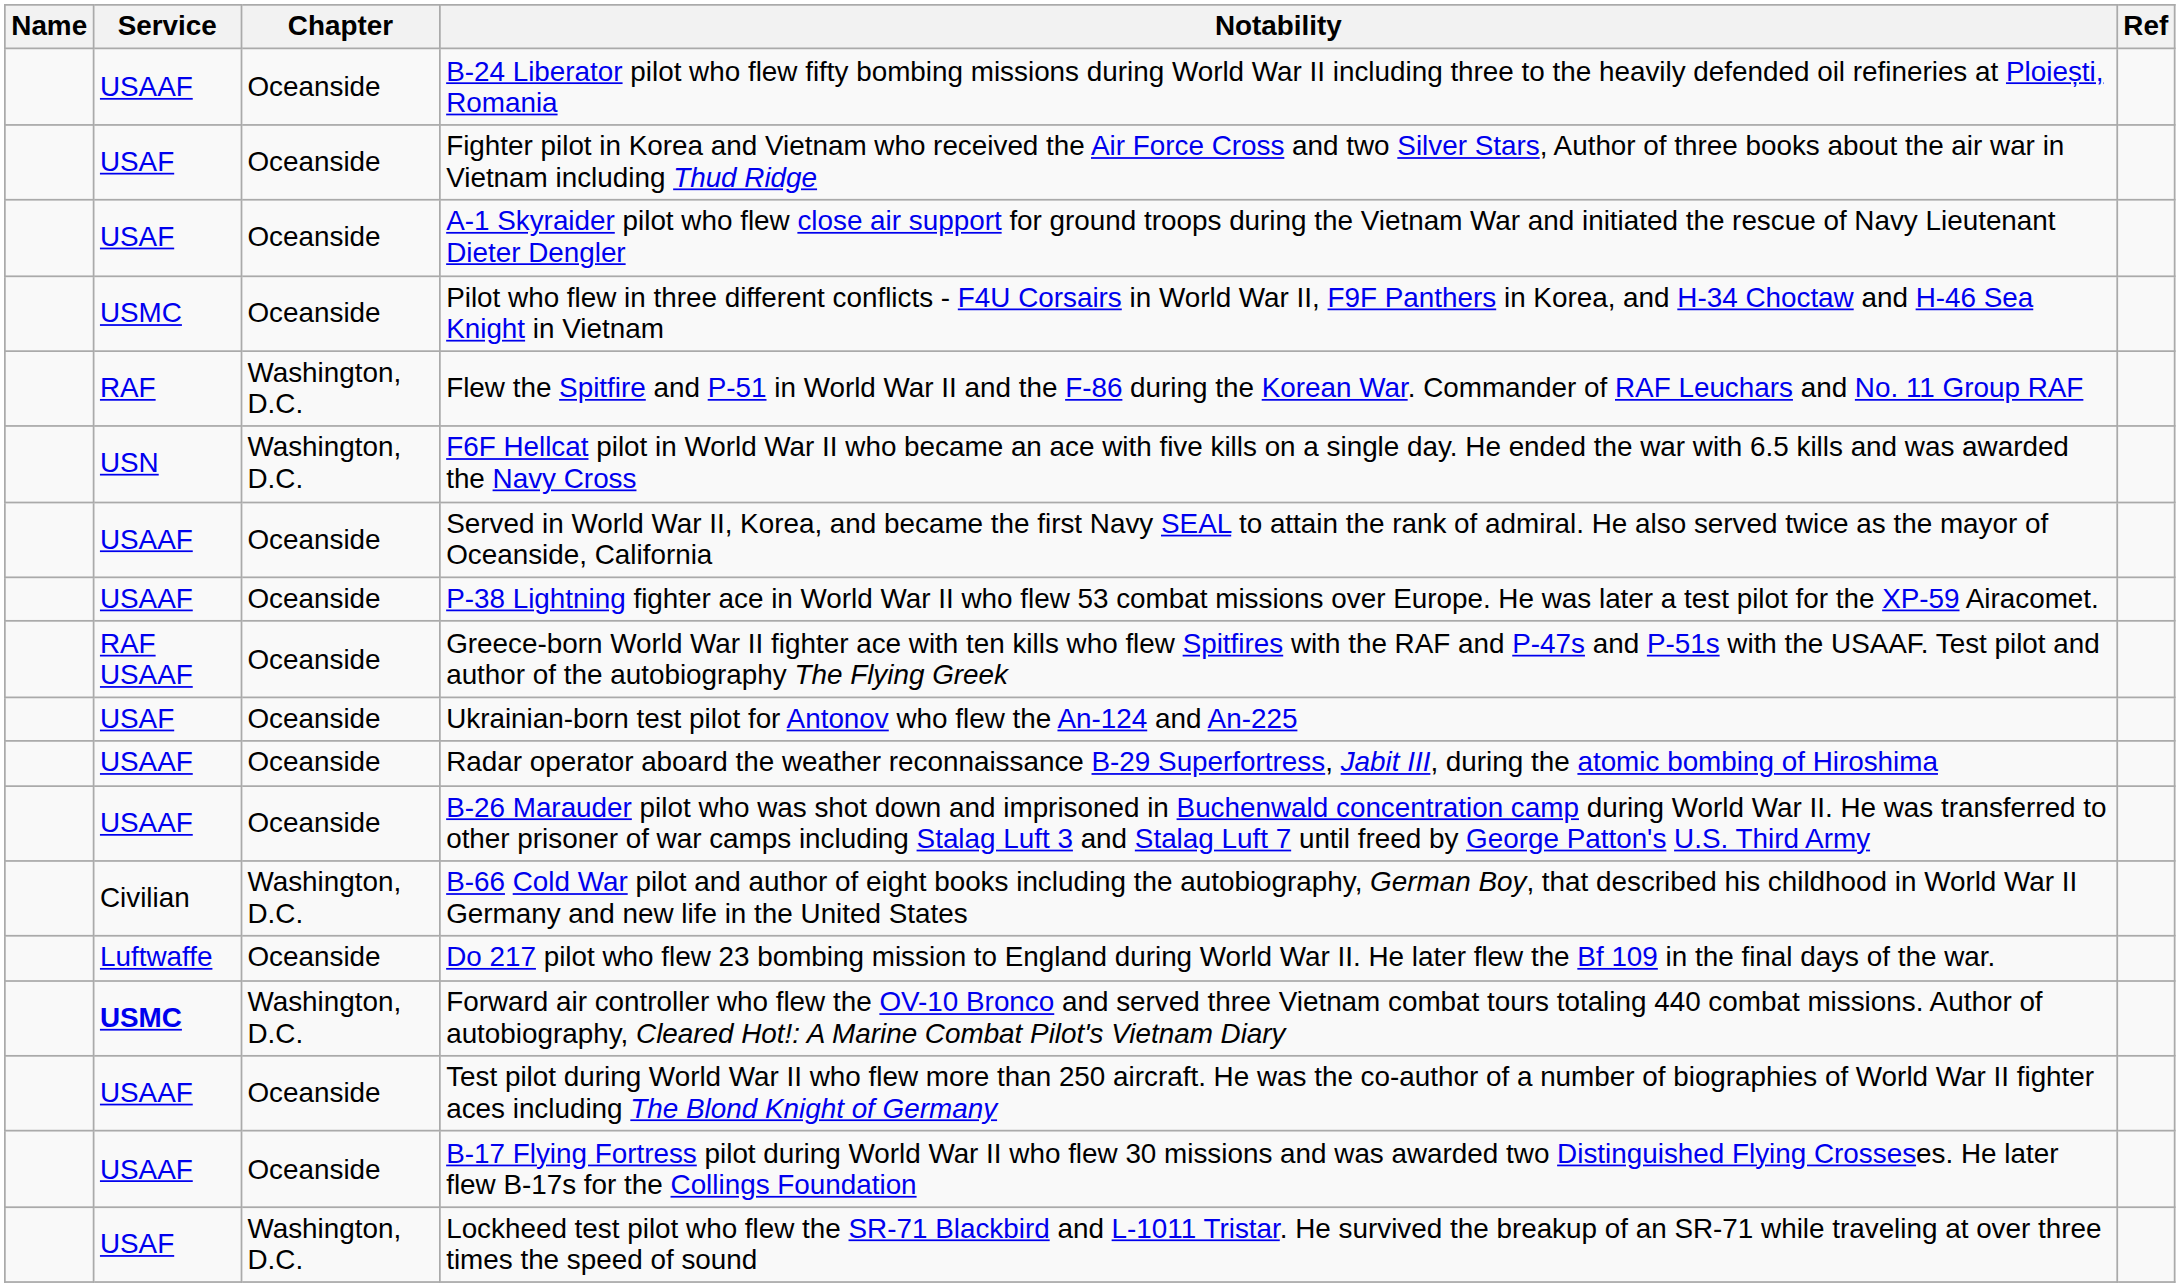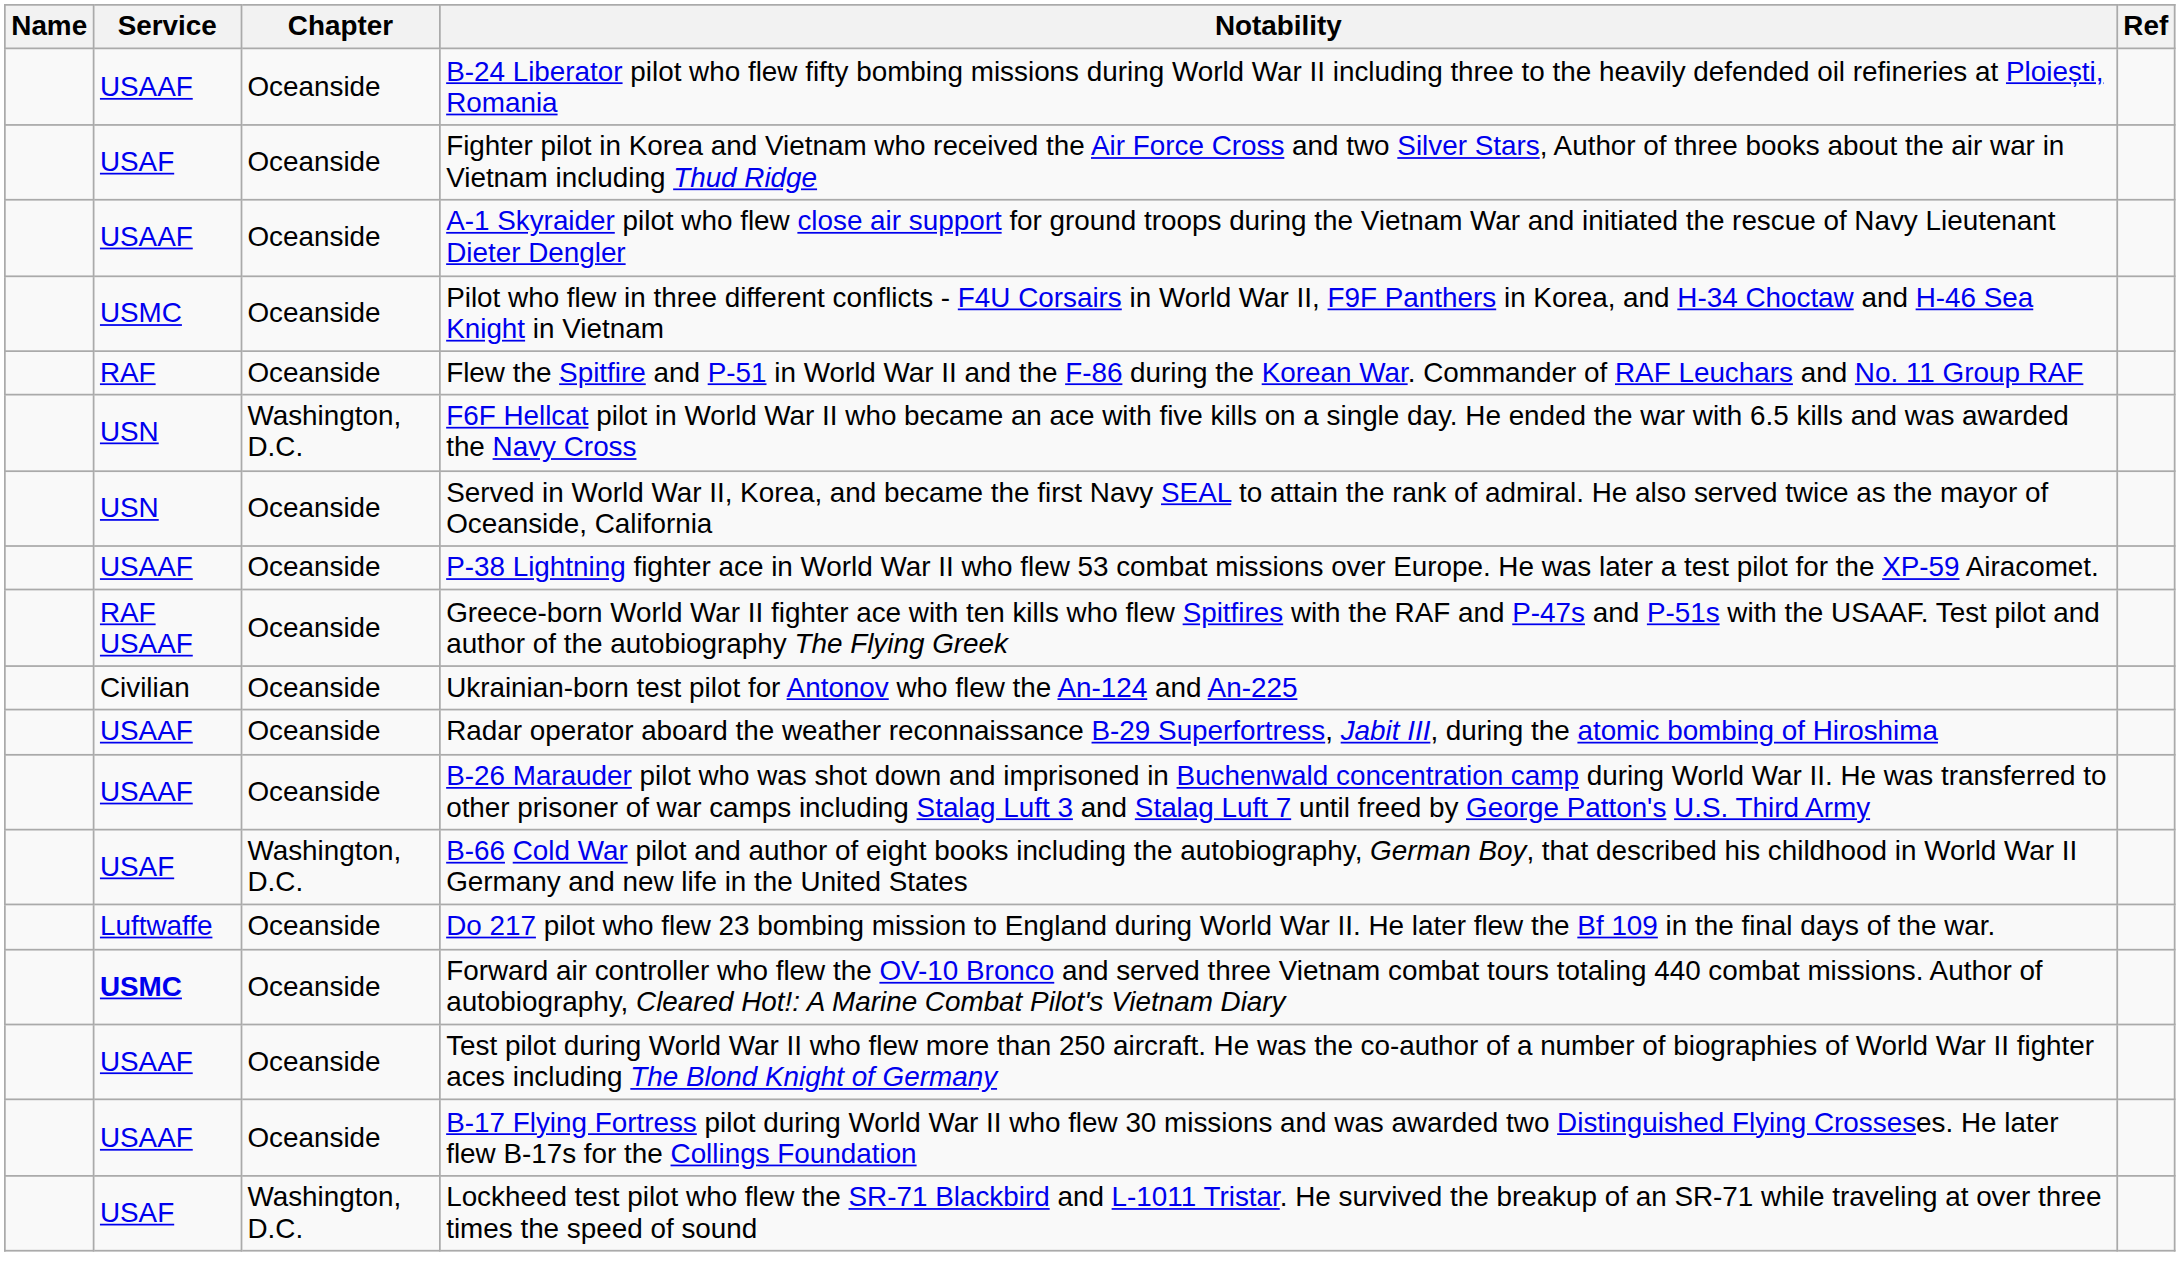(137, 237) USAF -> (146, 237) USAAF
(324, 388) Washington, D.C. -> (314, 372) Oceanside
(146, 539) USAAF -> (129, 507) USN
(137, 718) USAF -> (145, 687) Civilian
(145, 898) Civilian -> (137, 866) USAF
(324, 1017) Washington, D.C. -> (314, 986) Oceanside
